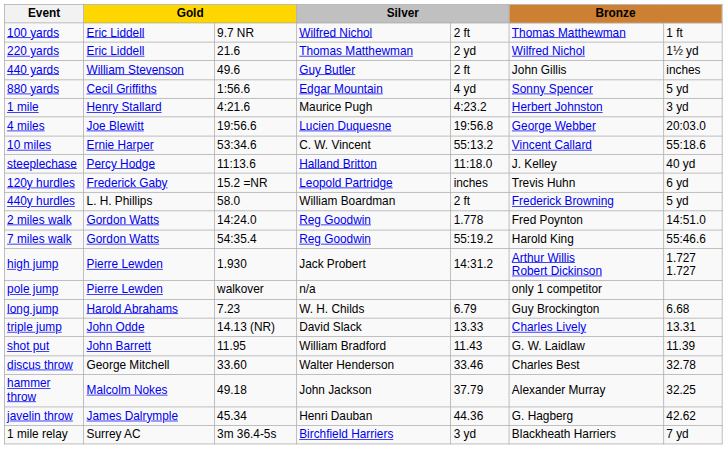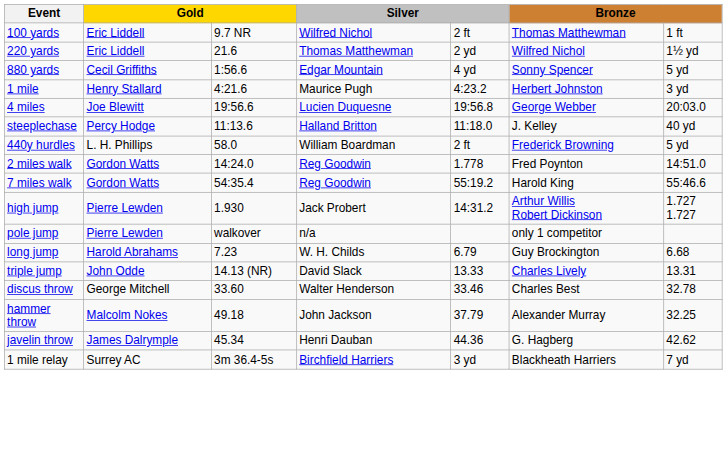- row: (33, 70)
- row: (29, 145)
- row: (41, 182)
- row: (28, 346)
